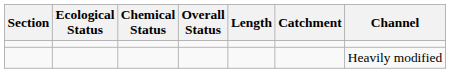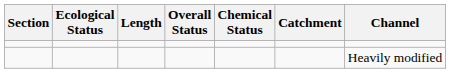columns swapped: (148, 22) <-> (251, 22)
